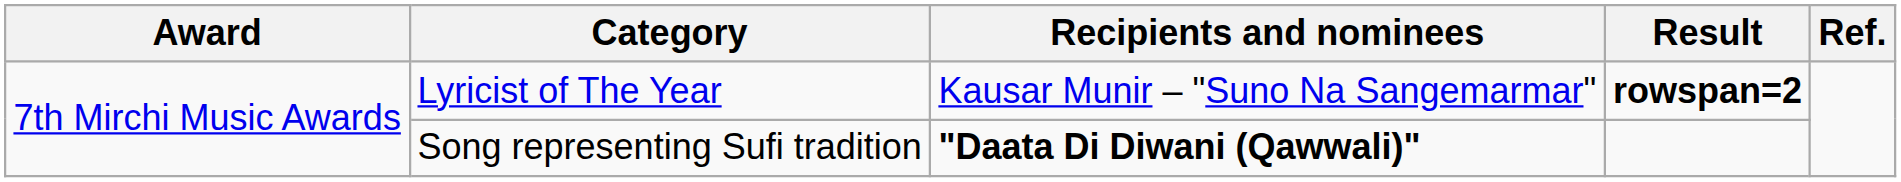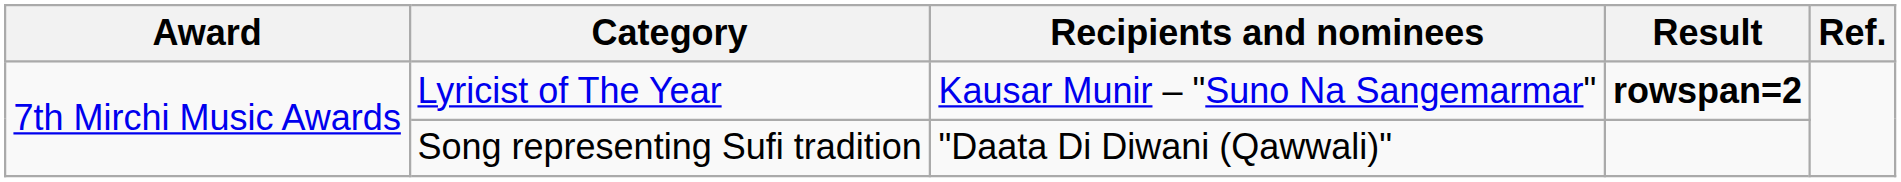(1180, 147) bold -> (1165, 147) normal
